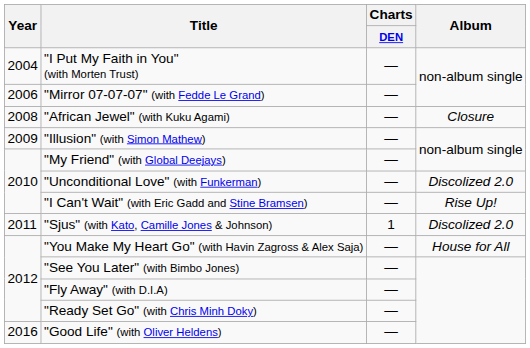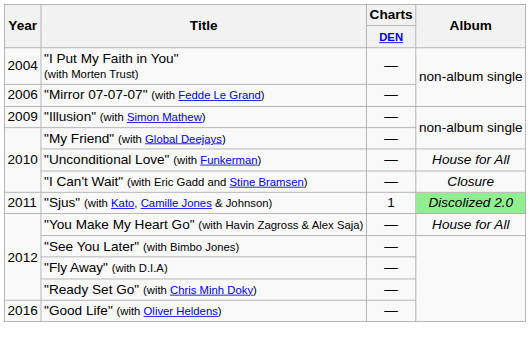- row: (137, 116)
(471, 181) Discolized 2.0 -> (471, 159) House for All
(471, 203) Rise Up! -> (471, 181) Closure
(471, 224) no background -> (471, 203) lightgreen background
